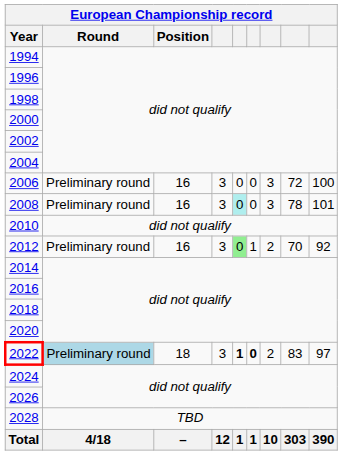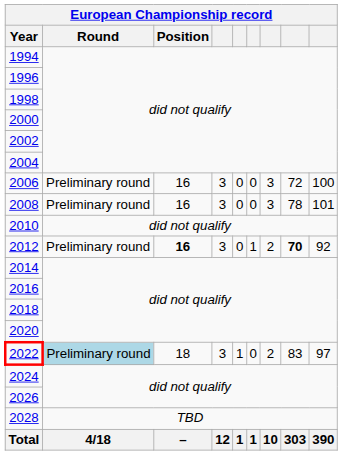(240, 204) paleturquoise background -> (240, 204) no background
(183, 246) normal -> (183, 246) bold
(240, 246) lightgreen background -> (240, 246) no background
(295, 246) normal -> (295, 246) bold
(240, 353) bold -> (240, 353) normal
(253, 353) bold -> (253, 353) normal
